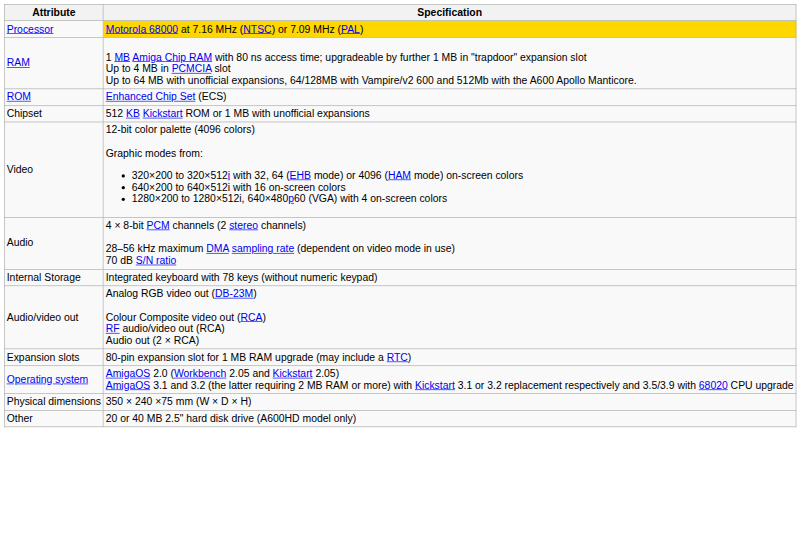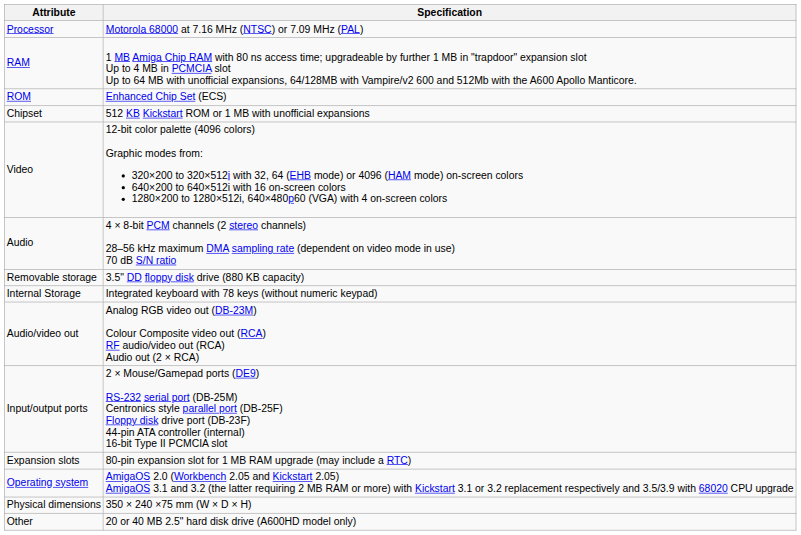(235, 29) gold background -> (235, 29) no background
+ row: (52, 277)
+ row: (47, 409)
